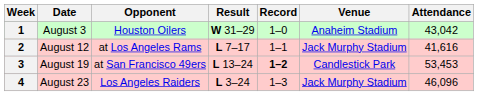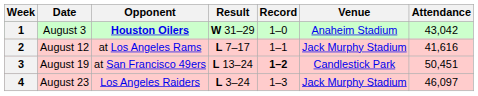(150, 30) normal -> (150, 30) bold
(441, 64) 53,453 -> (441, 64) 50,451
(441, 82) 46,096 -> (441, 82) 46,097
